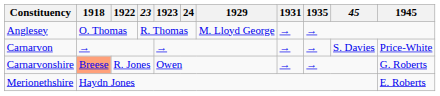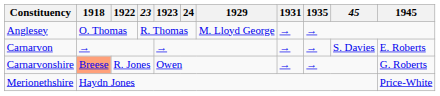(406, 47) Price-White -> (403, 47) E. Roberts
(403, 82) E. Roberts -> (406, 82) Price-White
